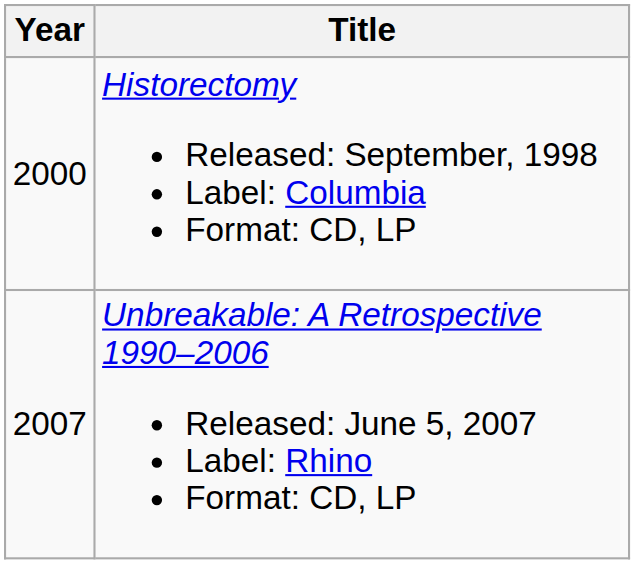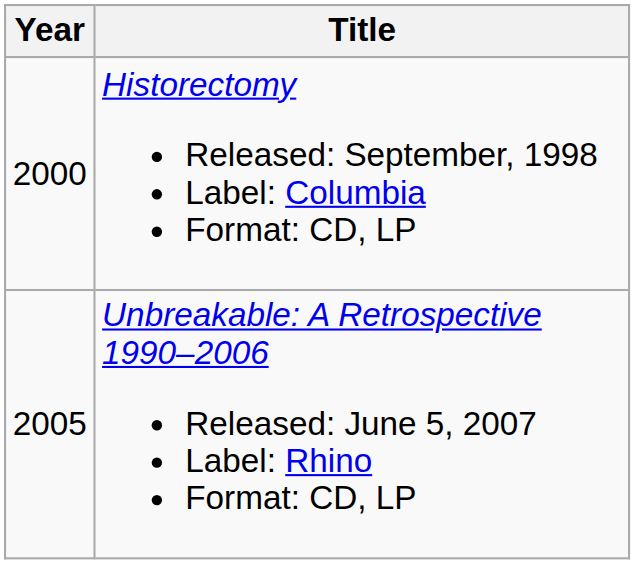(50, 423) 2007 -> (50, 423) 2005
